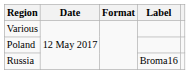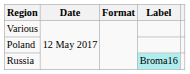(159, 61) no background -> (159, 61) paleturquoise background
